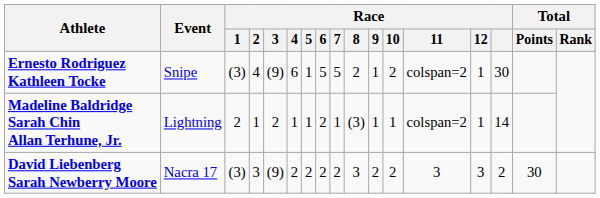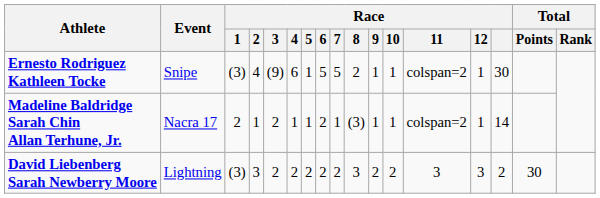(393, 72) 2 -> (393, 72) 1
(193, 123) Lightning -> (190, 123) Nacra 17
(190, 173) Nacra 17 -> (193, 173) Lightning
(275, 173) (9) -> (275, 173) 2
